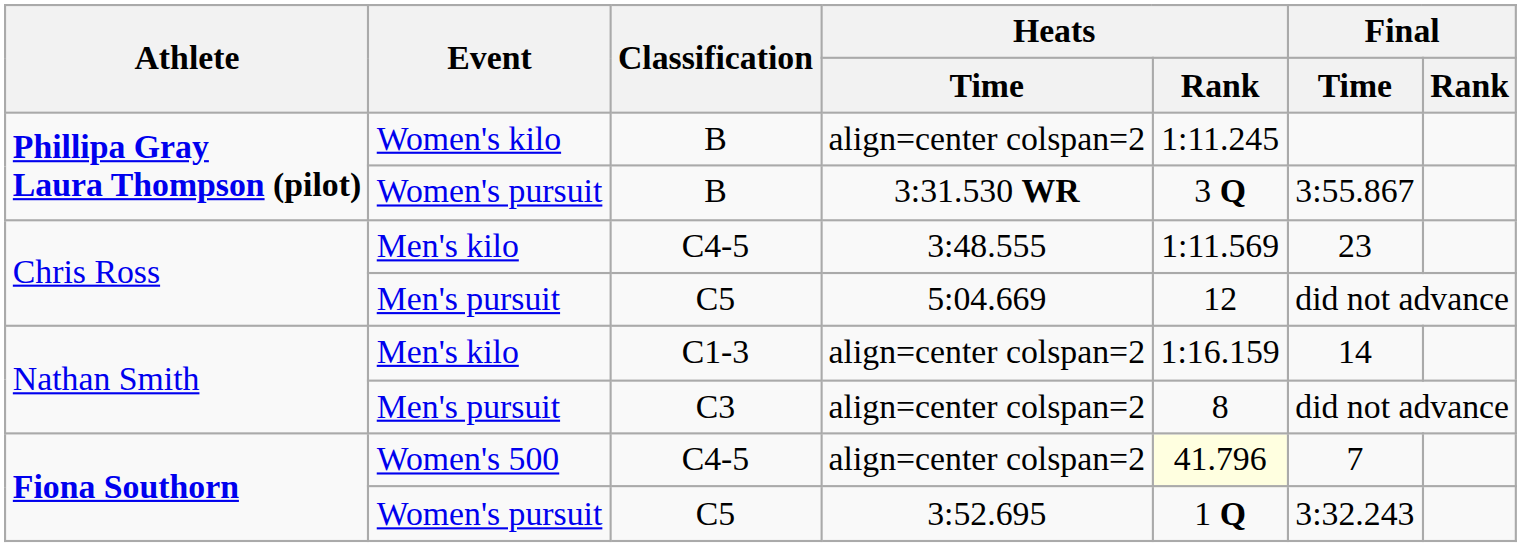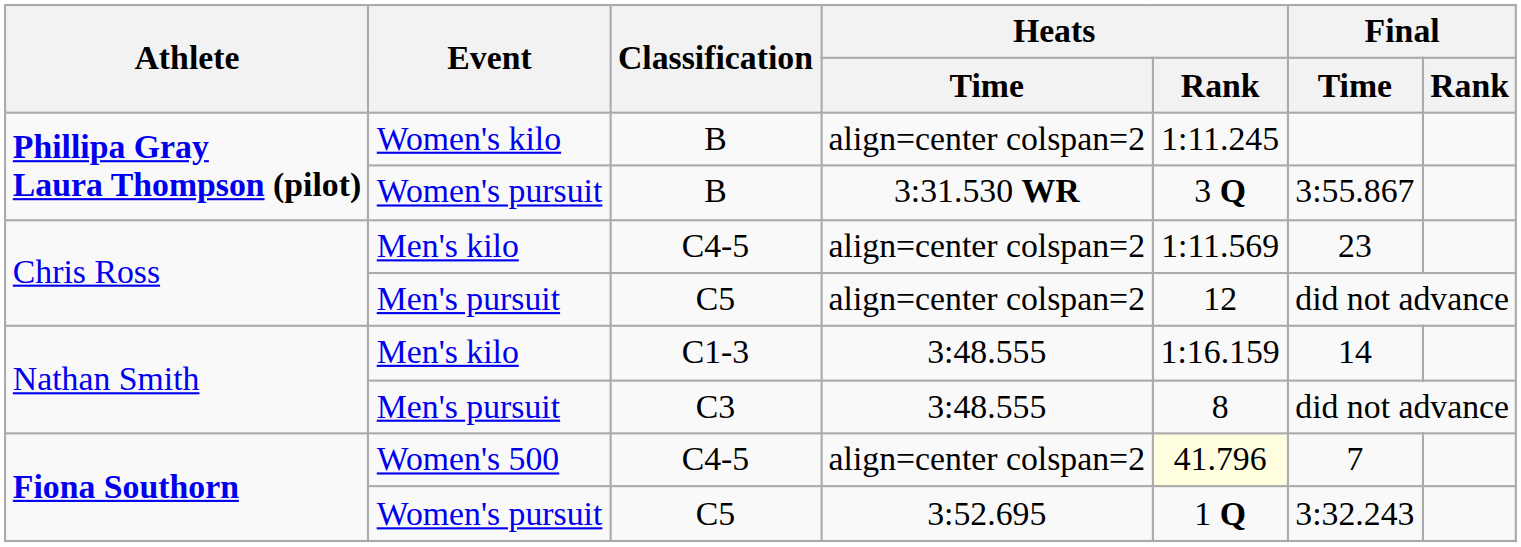(987, 245) 3:48.555 -> (987, 245) align=center colspan=2
(987, 298) 5:04.669 -> (987, 298) align=center colspan=2
(987, 352) align=center colspan=2 -> (987, 352) 3:48.555
(987, 406) align=center colspan=2 -> (987, 406) 3:48.555
